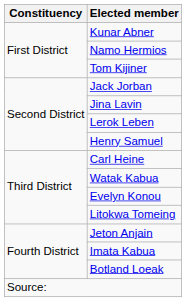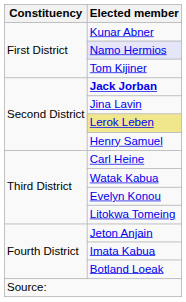(128, 50) no background -> (128, 50) lavender background
(121, 86) normal -> (123, 86) bold
(122, 123) no background -> (122, 123) khaki background
